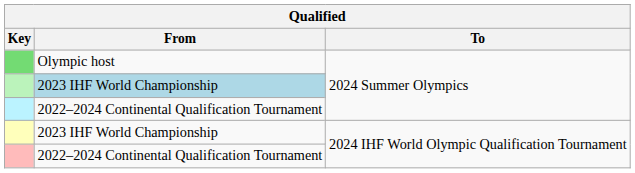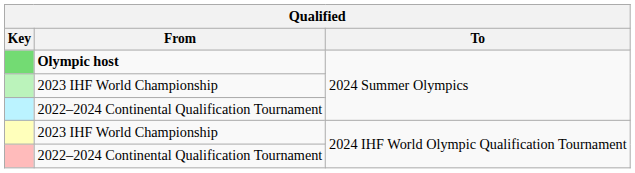(76, 62) normal -> (78, 62) bold
(128, 85) lightblue background -> (128, 85) no background
